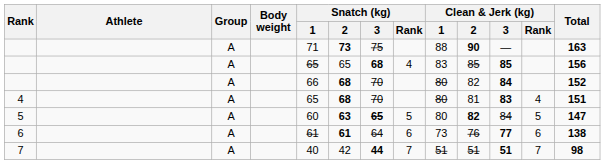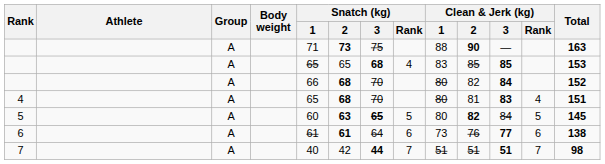(577, 64) 156 -> (577, 64) 153
(577, 116) 147 -> (577, 116) 145
